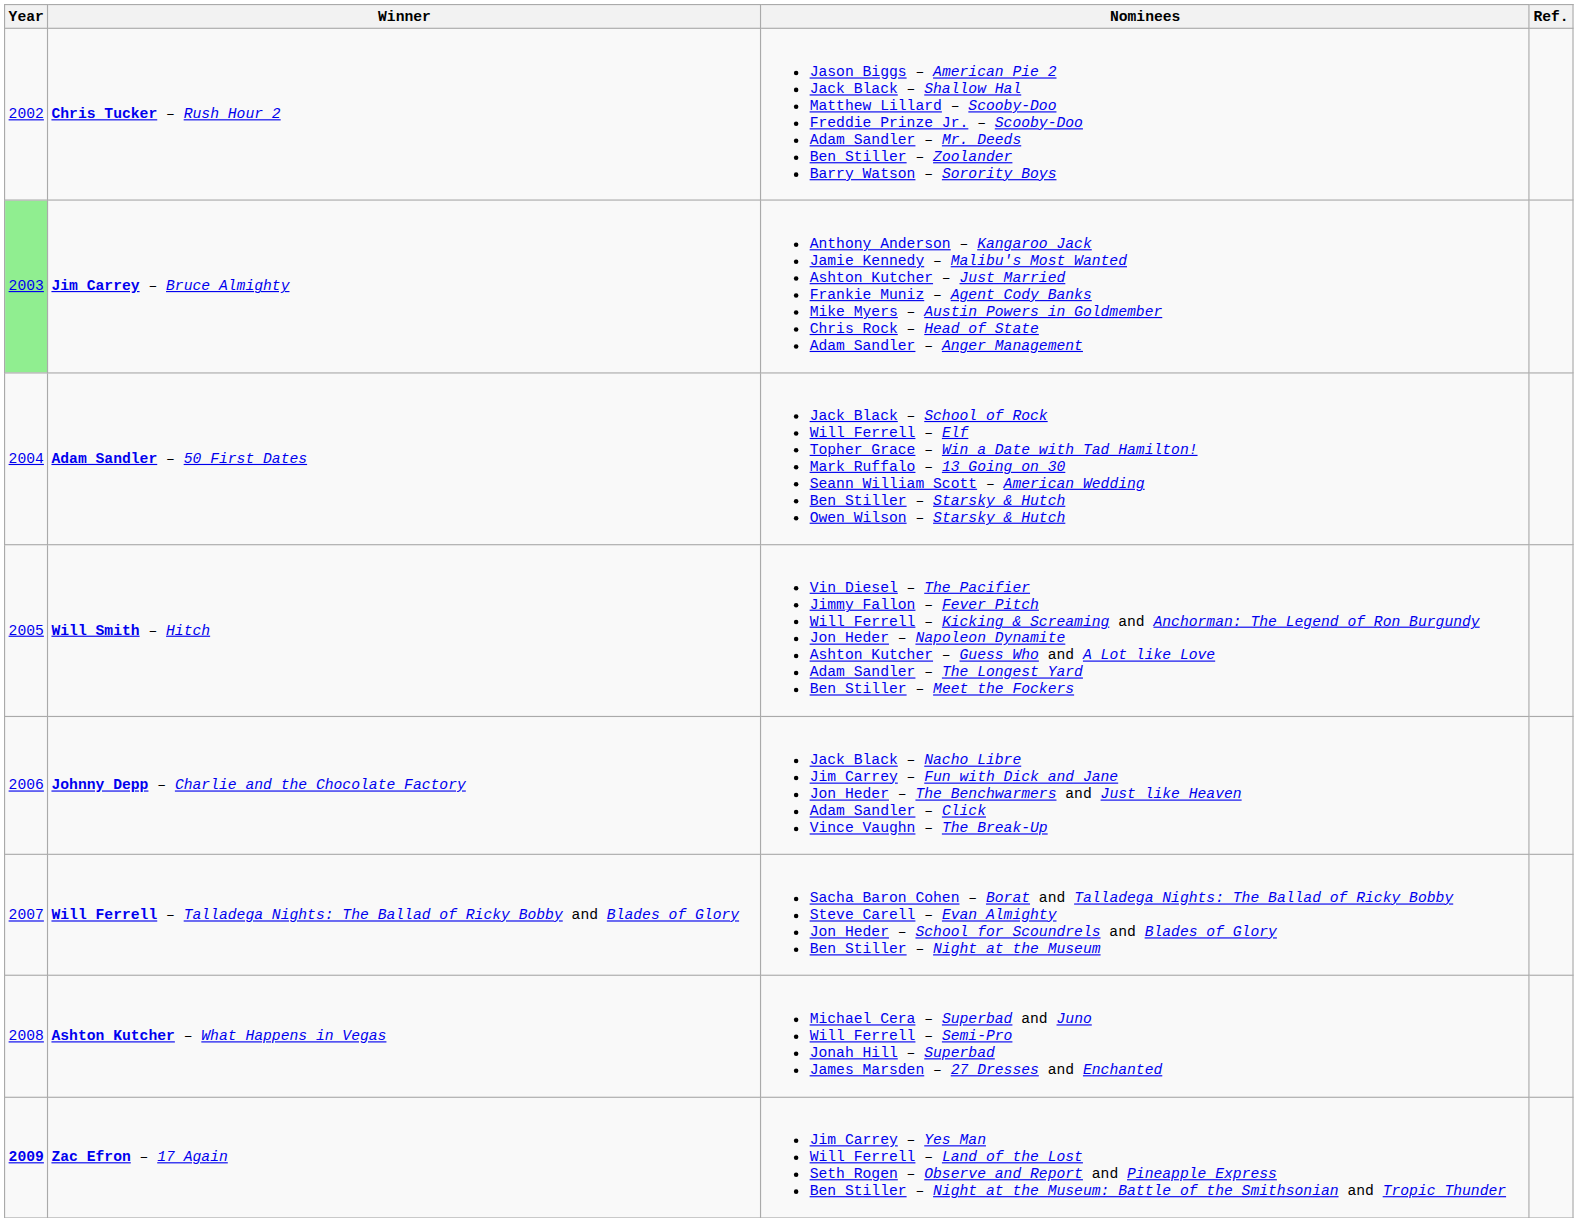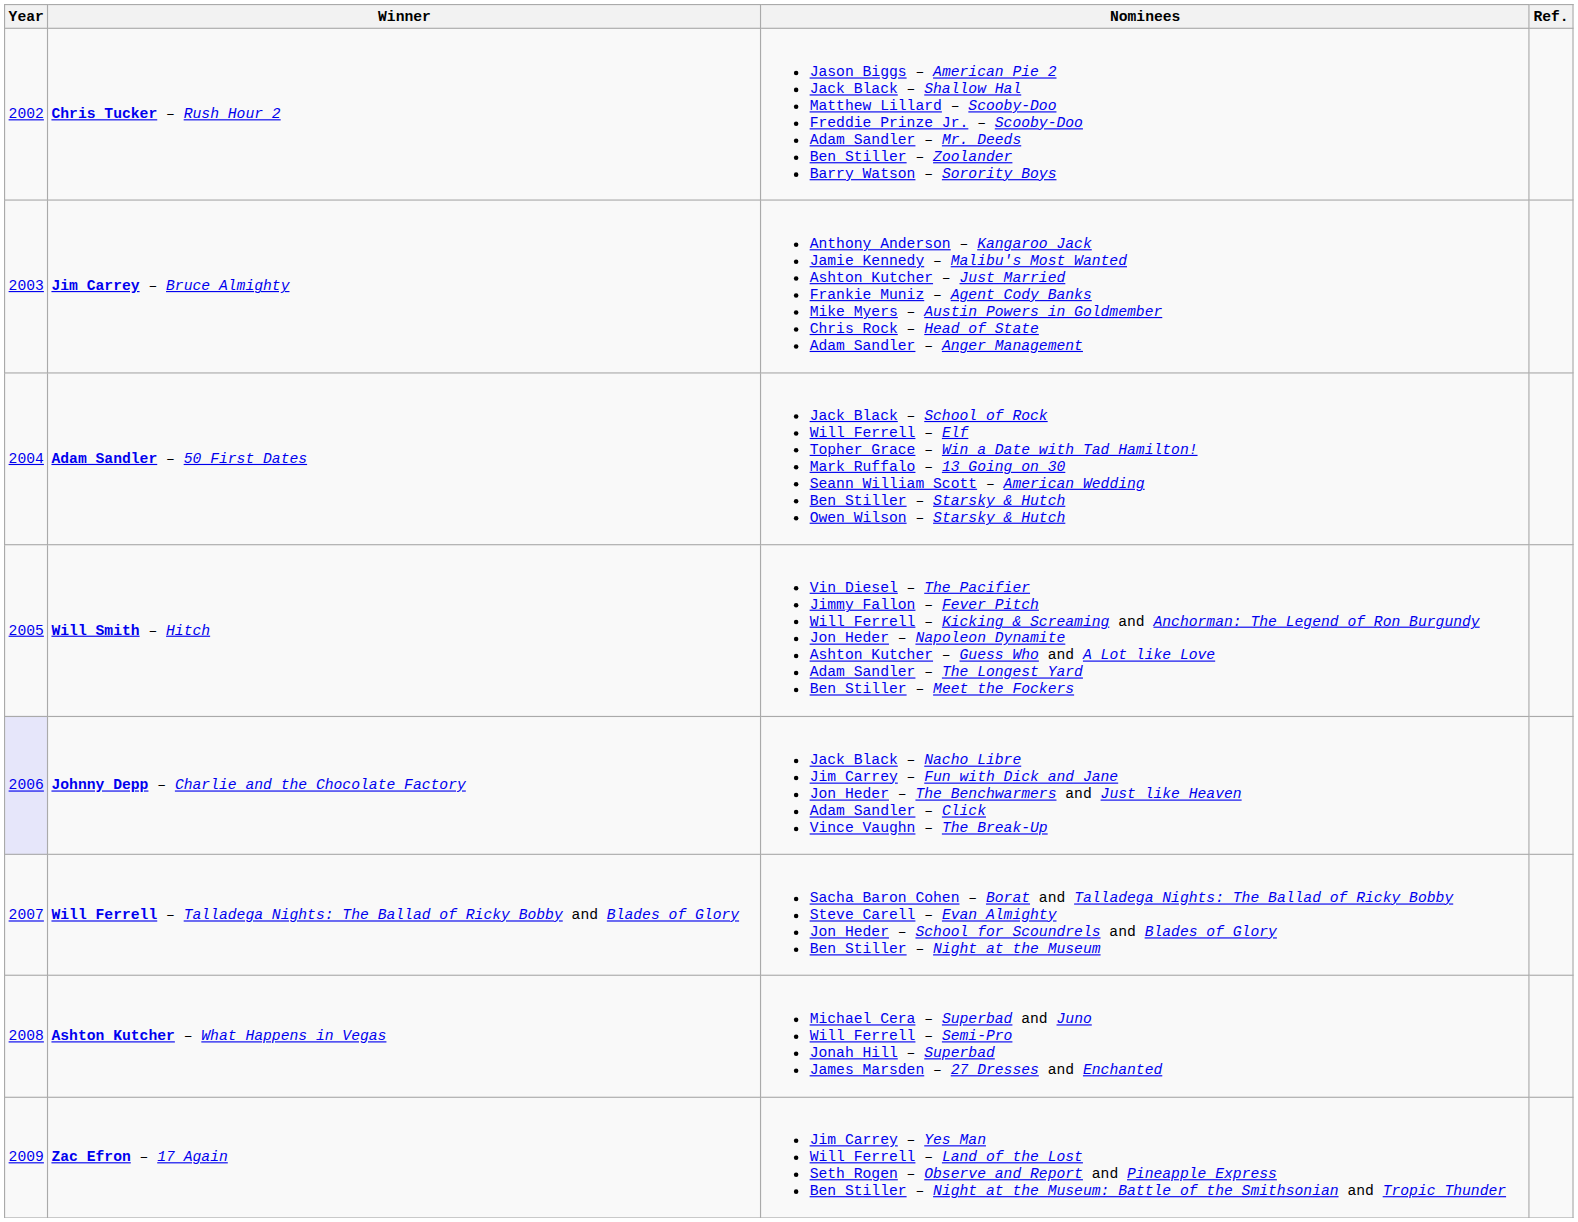(26, 286) lightgreen background -> (26, 286) no background
(26, 785) no background -> (26, 785) lavender background
(26, 1157) bold -> (26, 1157) normal
